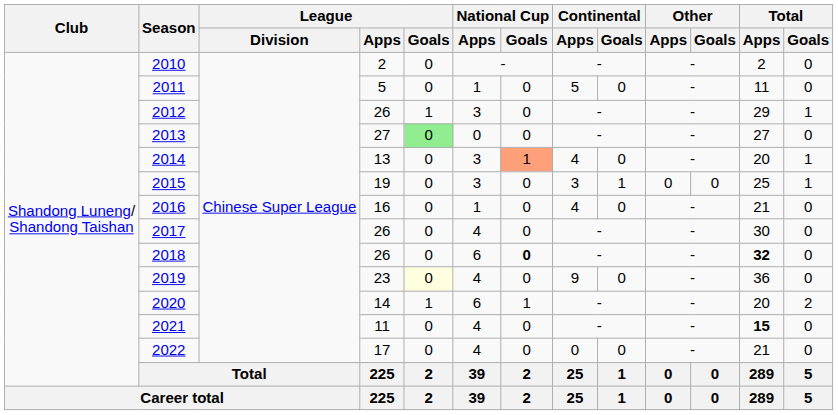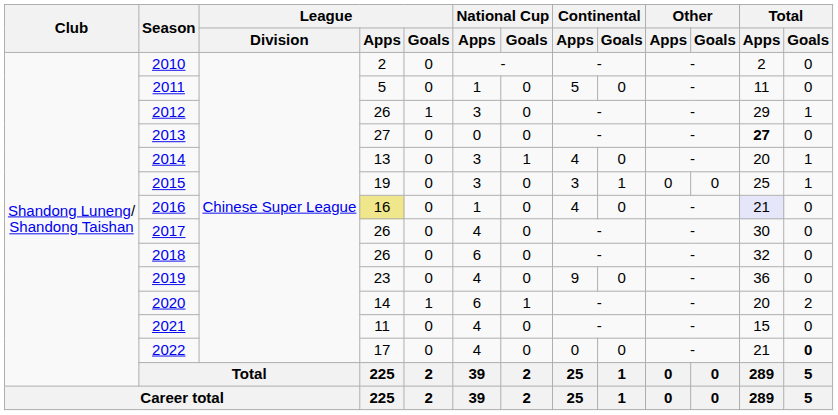(429, 135) lightgreen background -> (429, 135) no background
(762, 135) normal -> (762, 135) bold
(527, 159) lightsalmon background -> (527, 159) no background
(382, 207) no background -> (382, 207) khaki background
(762, 207) no background -> (762, 207) lavender background
(527, 254) bold -> (527, 254) normal
(762, 254) bold -> (762, 254) normal
(429, 278) lightyellow background -> (429, 278) no background
(762, 326) bold -> (762, 326) normal
(808, 350) normal -> (808, 350) bold
